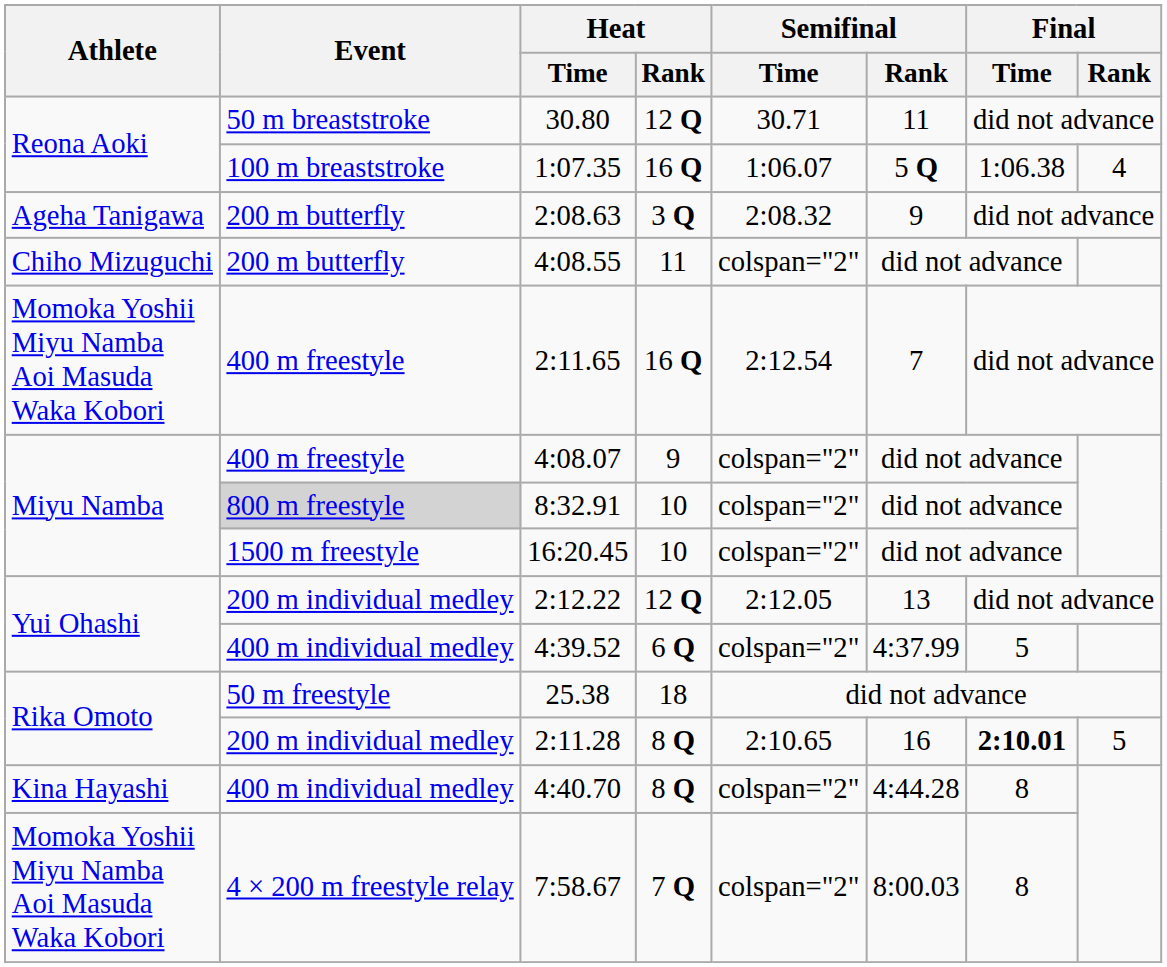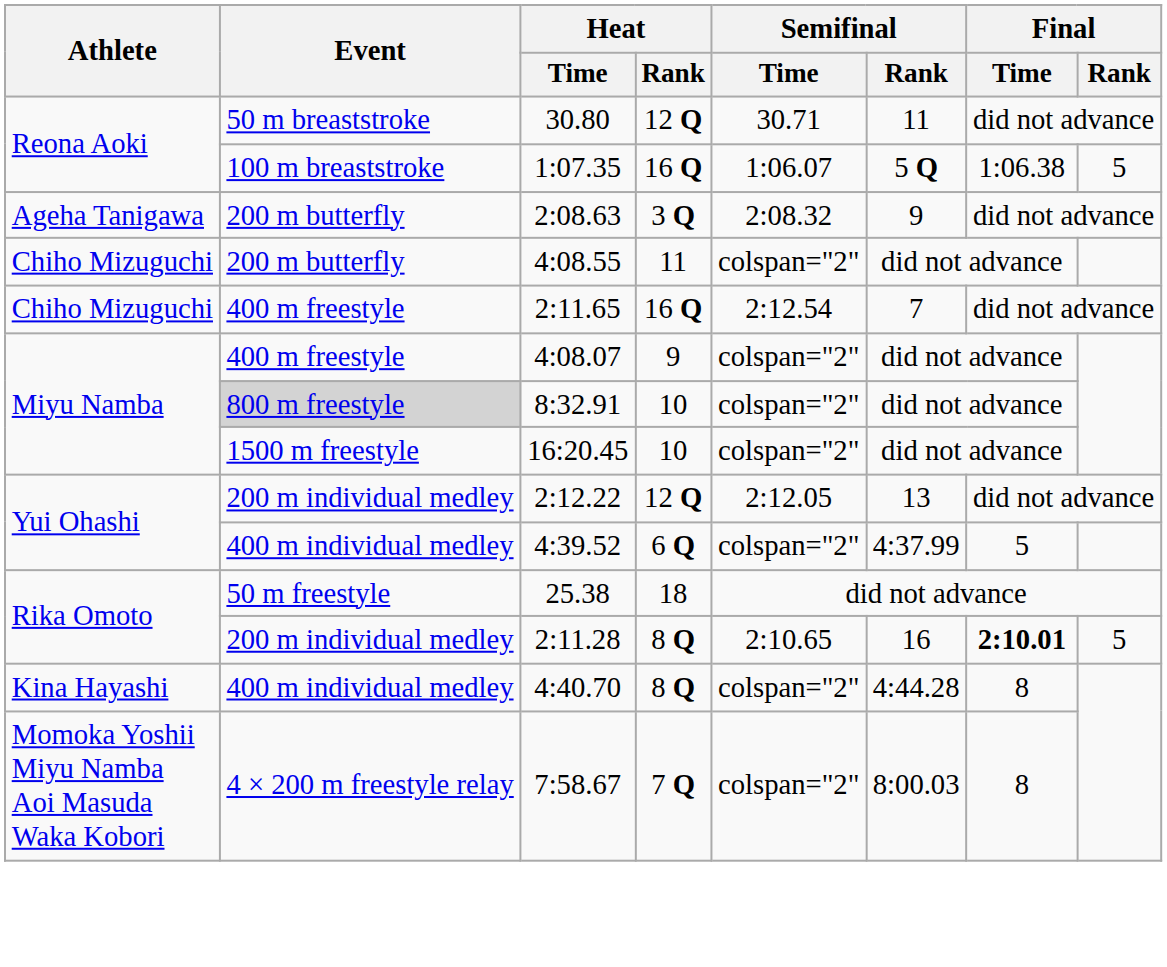(1119, 167) 4 -> (1119, 167) 5
(103, 360) Momoka Yoshii Miyu Namba Aoi Masuda Waka Kobori -> (112, 309) Chiho Mizuguchi
